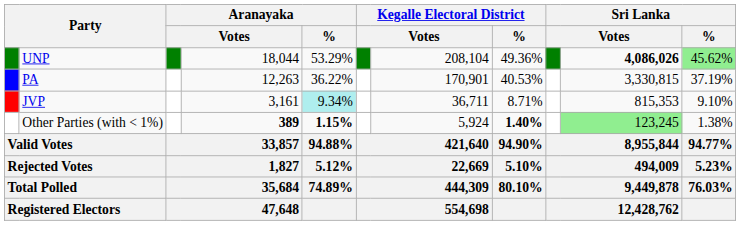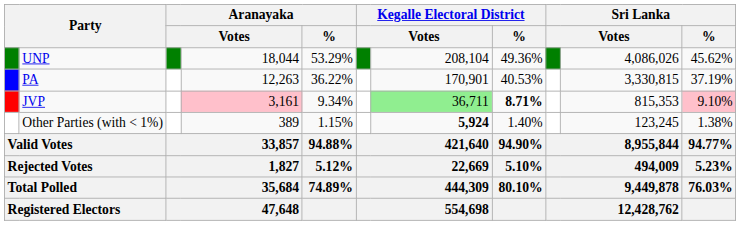(652, 58) bold -> (652, 58) normal
(712, 58) lightgreen background -> (712, 58) no background
(284, 101) no background -> (284, 101) pink background
(335, 101) paleturquoise background -> (335, 101) no background
(470, 101) no background -> (470, 101) lightgreen background
(525, 101) normal -> (524, 101) bold
(715, 101) no background -> (715, 101) pink background
(289, 123) bold -> (289, 123) normal
(334, 123) bold -> (335, 123) normal
(474, 123) normal -> (474, 123) bold
(524, 123) bold -> (525, 123) normal
(657, 123) lightgreen background -> (657, 123) no background
